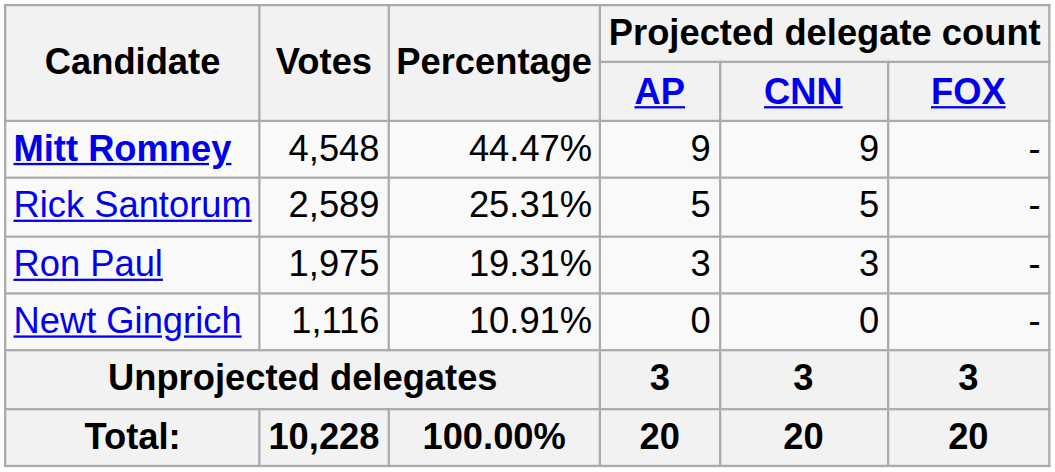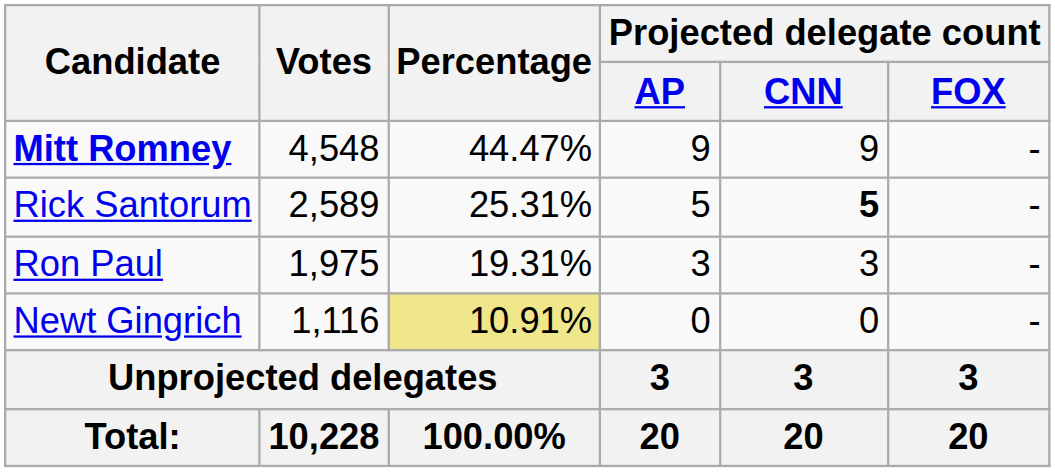(869, 206) normal -> (869, 206) bold
(530, 321) no background -> (530, 321) khaki background
